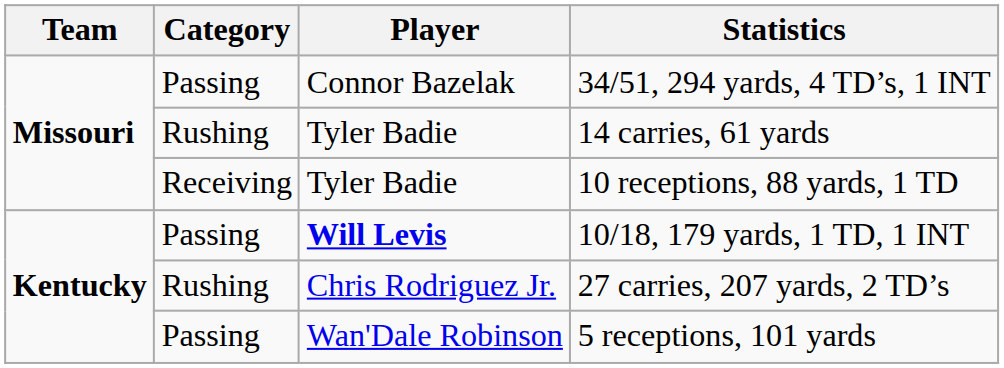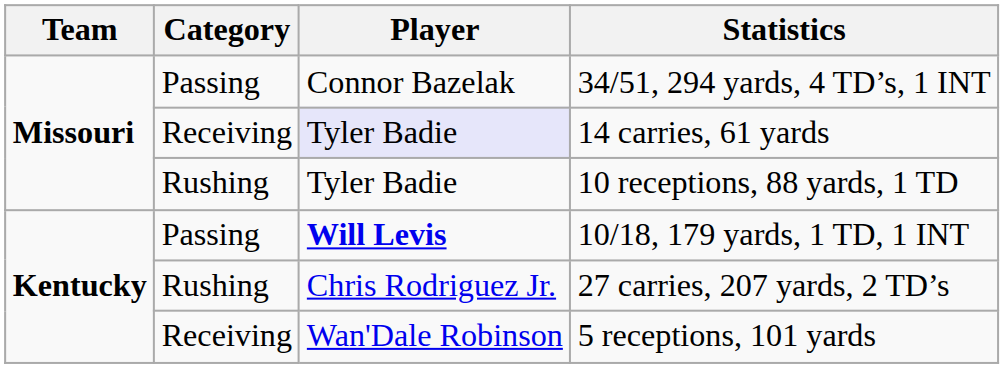(215, 132) Rushing -> (227, 132) Receiving
(382, 132) no background -> (382, 132) lavender background
(227, 183) Receiving -> (215, 183) Rushing
(211, 336) Passing -> (227, 336) Receiving
